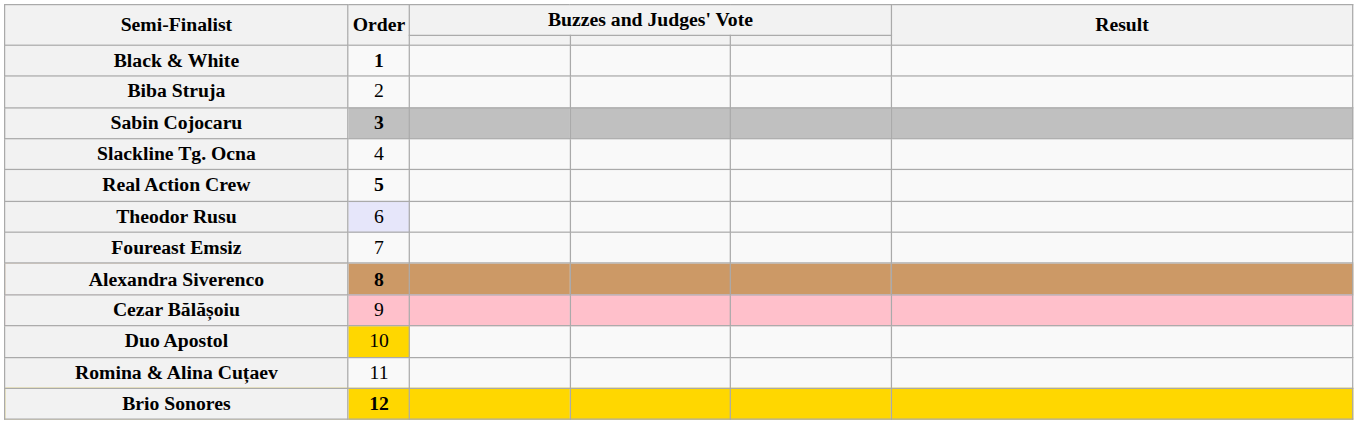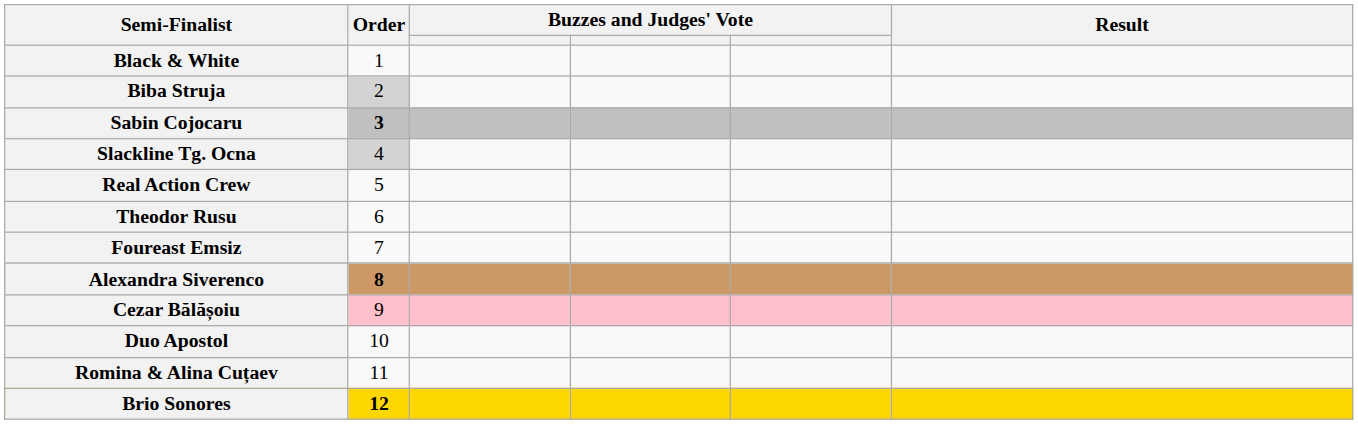(379, 60) bold -> (379, 60) normal
(379, 91) no background -> (379, 91) lightgrey background
(379, 154) no background -> (379, 154) lightgrey background
(379, 185) bold -> (379, 185) normal
(379, 216) lavender background -> (379, 216) no background
(379, 341) gold background -> (379, 341) no background
